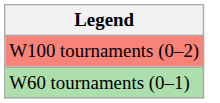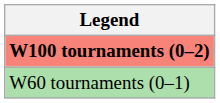(104, 50) normal -> (109, 50) bold
